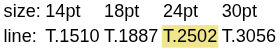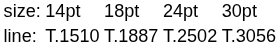(190, 36) khaki background -> (190, 36) no background
